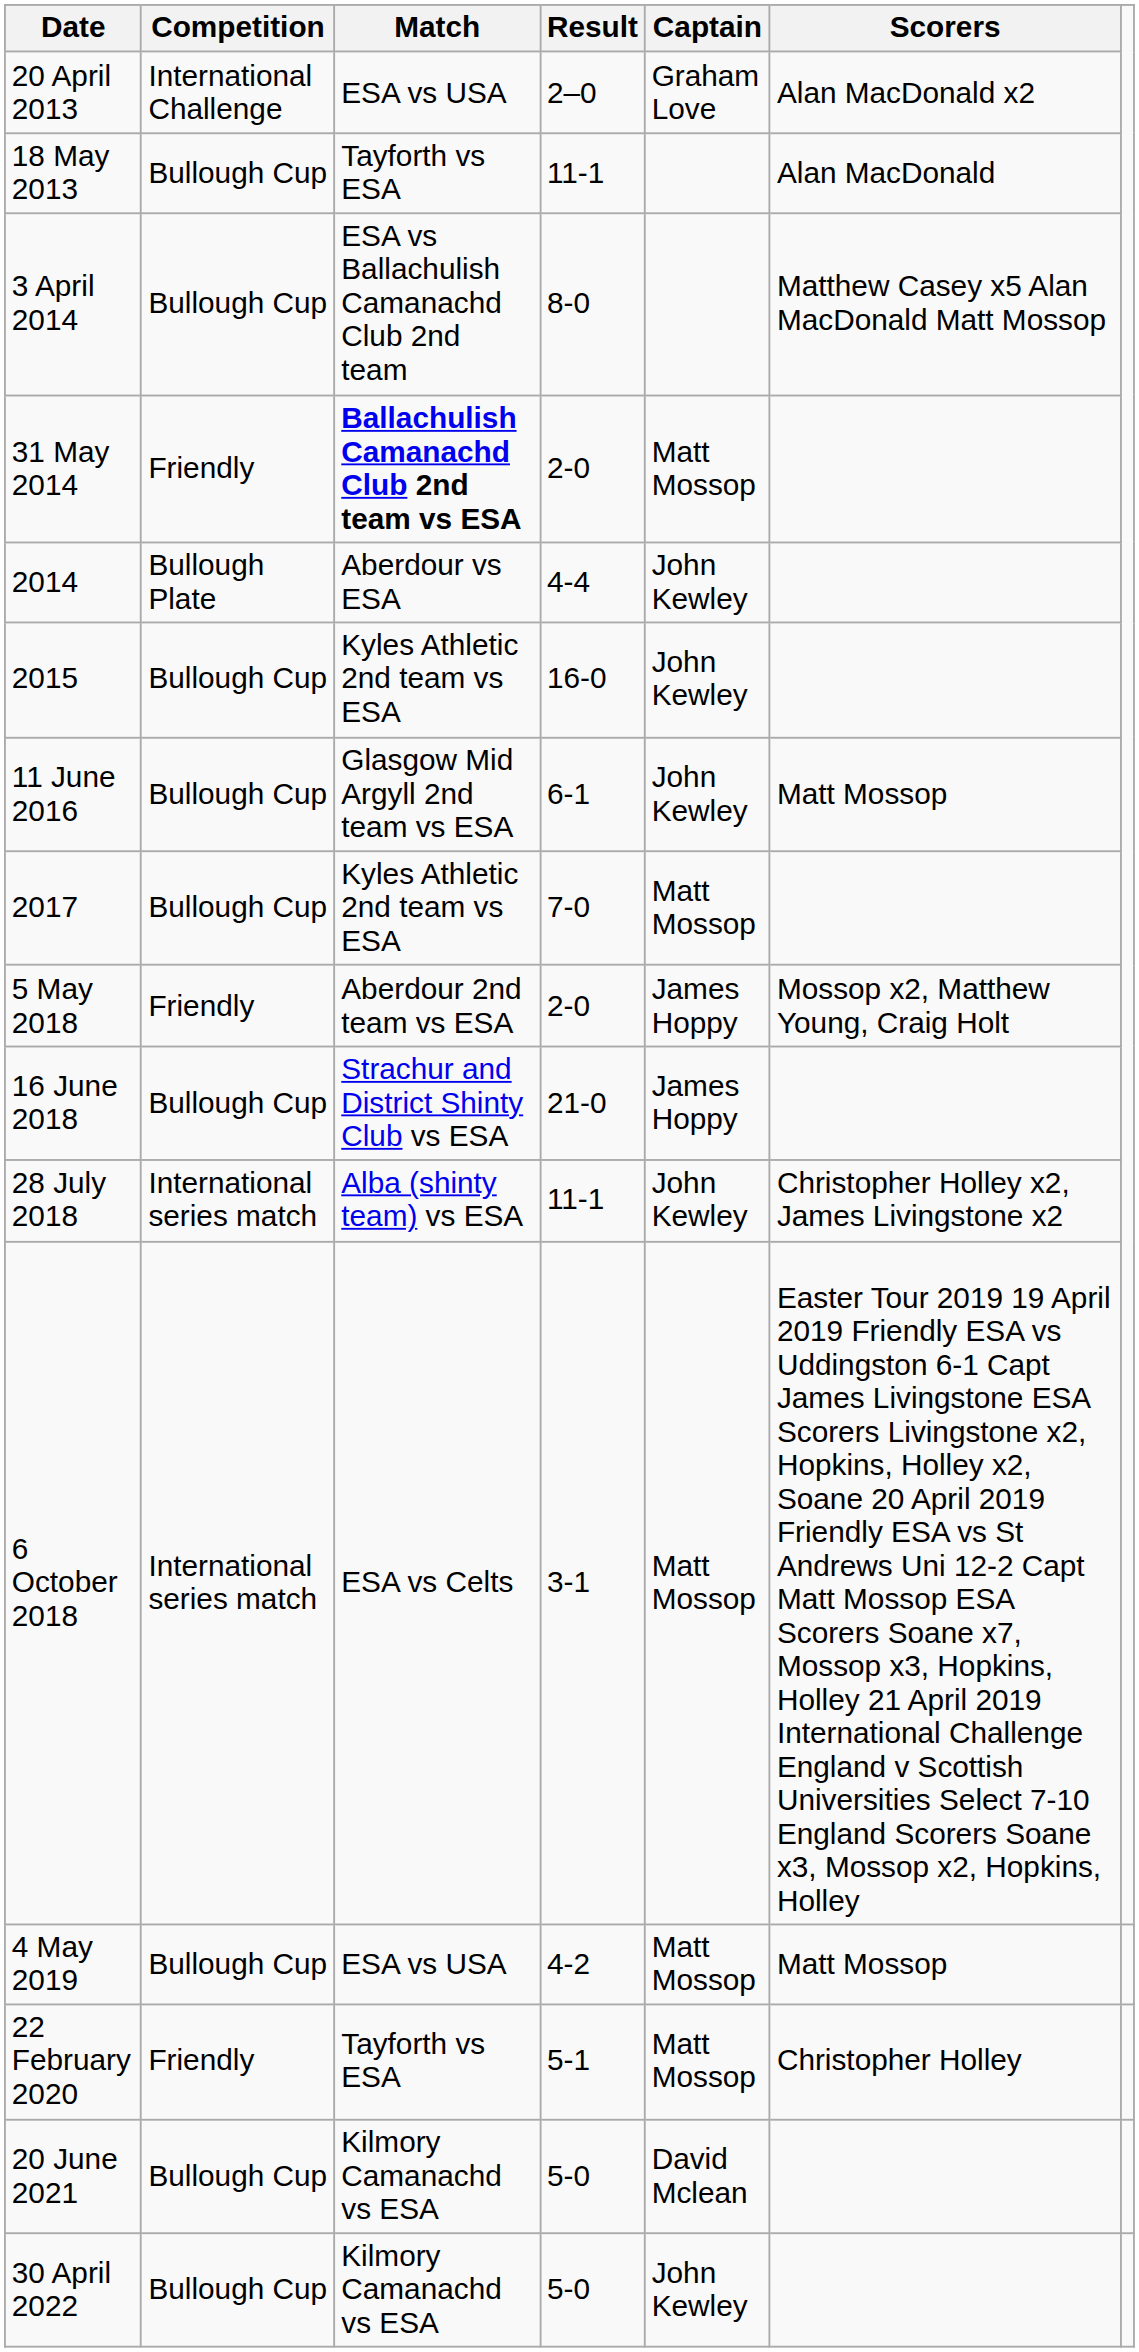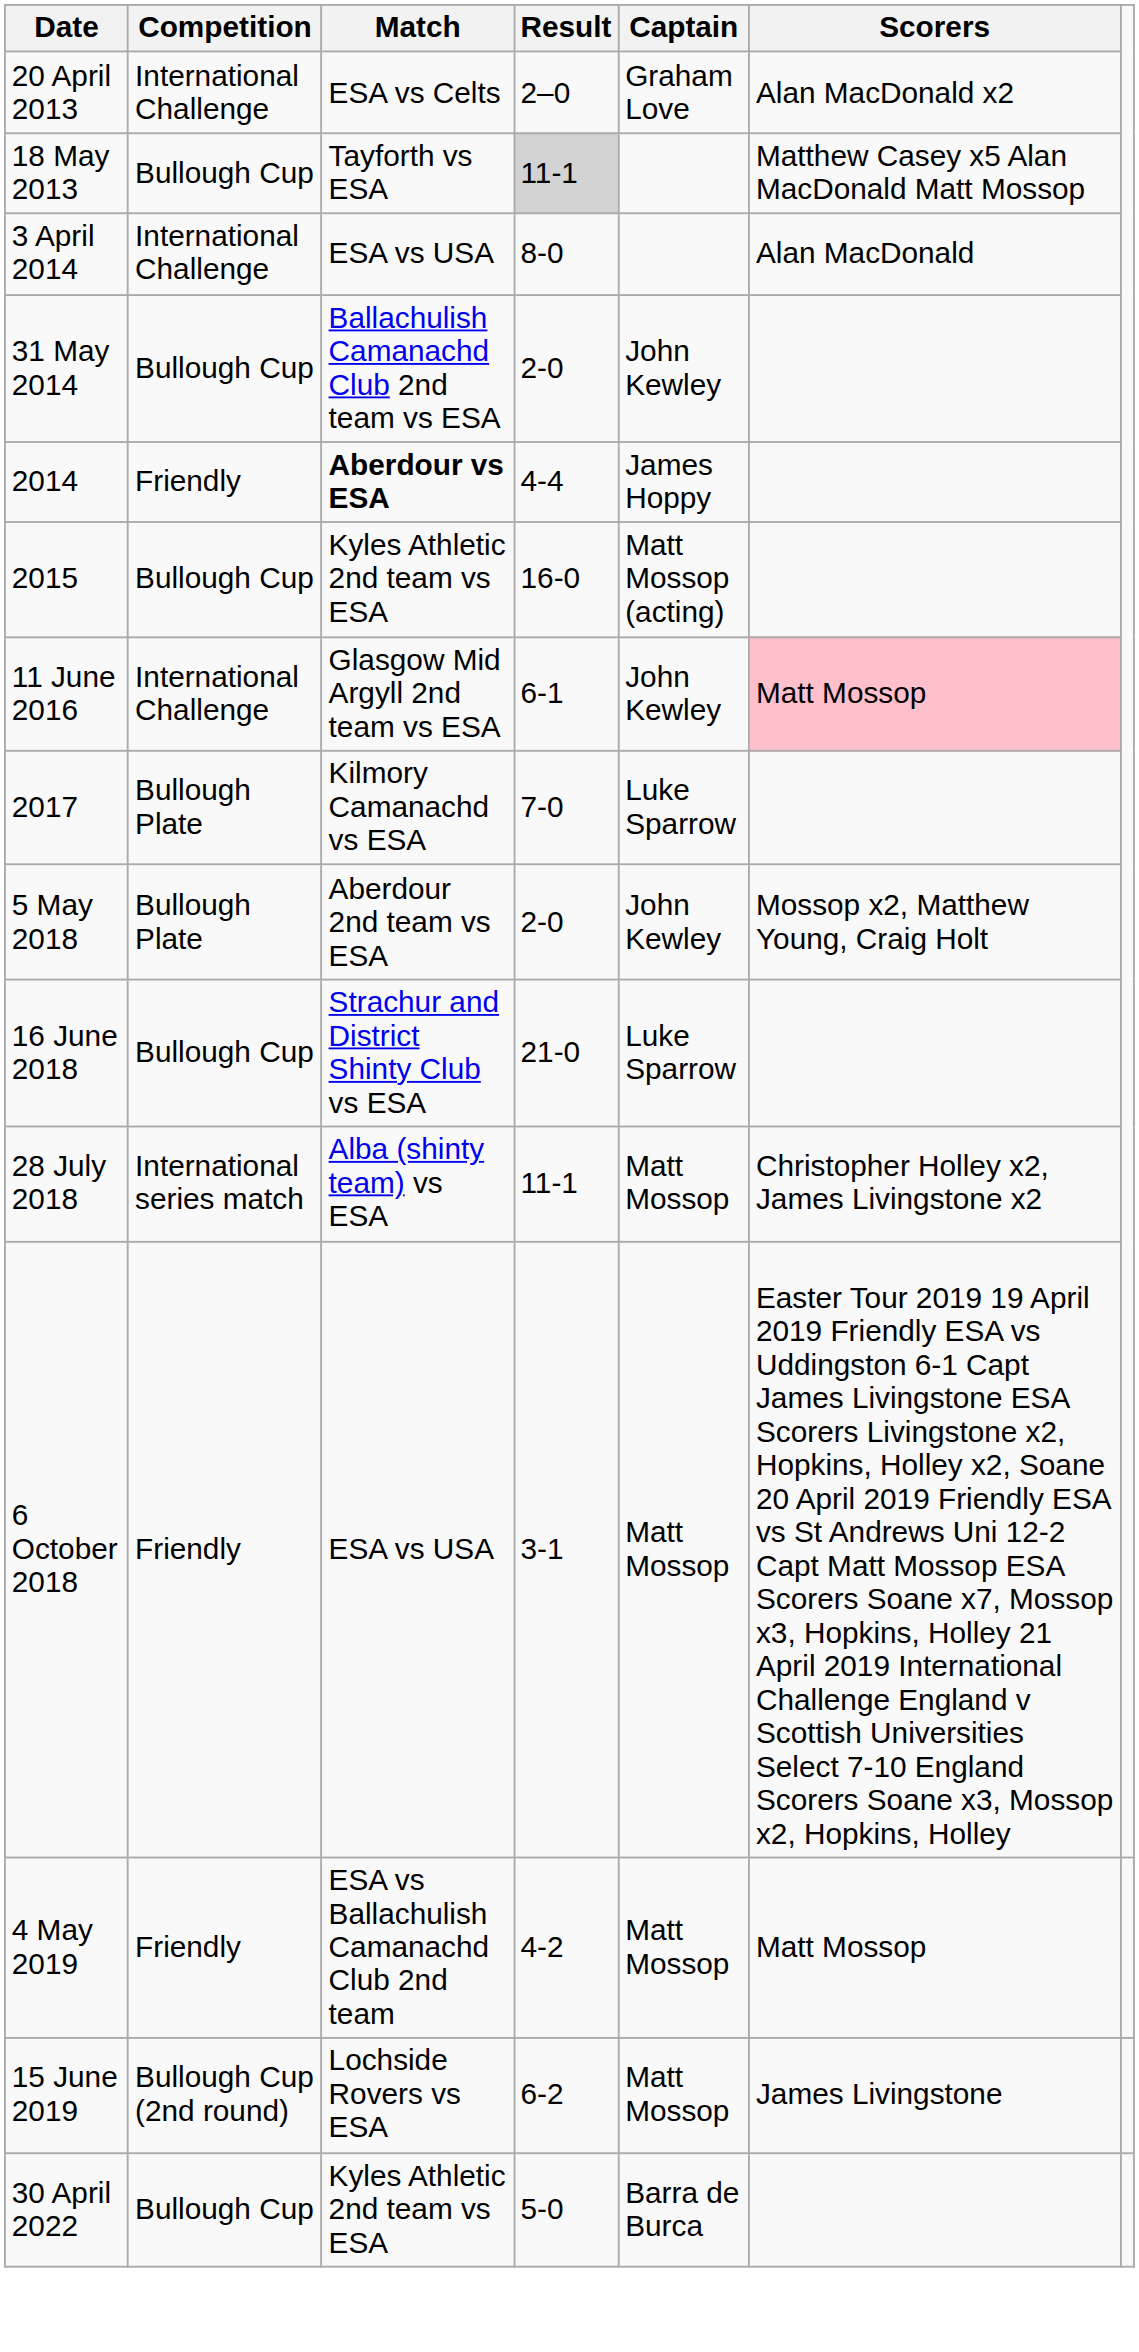(424, 92) ESA vs USA -> (415, 92) ESA vs Celts
(576, 172) no background -> (549, 172) lightgrey background
(886, 172) Alan MacDonald -> (921, 172) Matthew Casey x5 Alan MacDonald Matt Mossop
(238, 303) Bullough Cup -> (217, 253) International Challenge
(422, 303) ESA vs Ballachulish Camanachd Club 2nd team -> (411, 253) ESA vs USA
(941, 303) Matthew Casey x5 Alan MacDonald Matt Mossop -> (865, 253) Alan MacDonald
(201, 467) Friendly -> (224, 367) Bullough Cup
(431, 467) bold -> (415, 367) normal
(704, 467) Matt Mossop -> (673, 367) John Kewley
(206, 582) Bullough Plate -> (188, 481) Friendly
(421, 582) normal -> (416, 481) bold
(700, 582) John Kewley -> (669, 481) James Hoppy
(700, 679) John Kewley -> (677, 579) Matt Mossop (acting)
(238, 793) Bullough Cup -> (217, 693) International Challenge
(862, 793) no background -> (841, 693) pink background
(238, 907) Bullough Cup -> (193, 807) Bullough Plate
(430, 907) Kyles Athletic 2nd team vs ESA -> (409, 807) Kilmory Camanachd vs ESA
(704, 907) Matt Mossop -> (681, 807) Luke Sparrow
(201, 1005) Friendly -> (193, 921) Bullough Plate
(695, 1005) James Hoppy -> (673, 921) John Kewley
(695, 1102) James Hoppy -> (681, 1052) Luke Sparrow
(700, 1200) John Kewley -> (677, 1183) Matt Mossop
(233, 1582) International series match -> (188, 1548) Friendly
(427, 1582) ESA vs Celts -> (411, 1548) ESA vs USA
(238, 1964) Bullough Cup -> (188, 1947) Friendly
(424, 1964) ESA vs USA -> (409, 1947) ESA vs Ballachulish Camanachd Club 2nd team
+ row: (65, 2095)
- row: (71, 2061)
- row: (65, 2175)
(422, 2289) Kilmory Camanachd vs ESA -> (417, 2209) Kyles Athletic 2nd team vs ESA
(700, 2289) John Kewley -> (682, 2209) Barra de Burca
